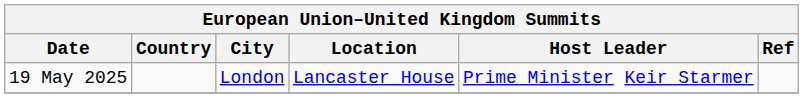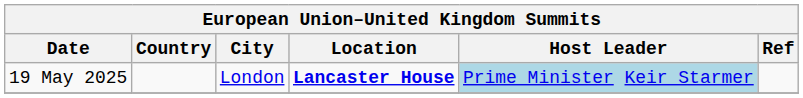(374, 78) normal -> (374, 78) bold
(608, 78) no background -> (608, 78) lightblue background
